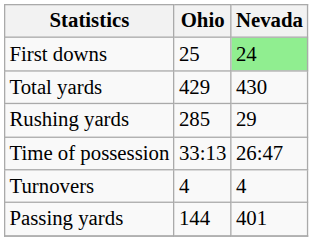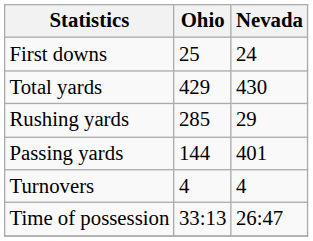(246, 53) lightgreen background -> (246, 53) no background
rows swapped: (66, 218) <-> (89, 152)
